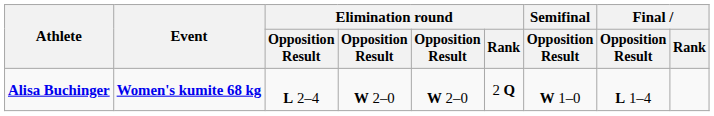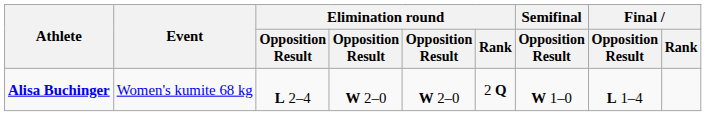(189, 89) bold -> (185, 89) normal
